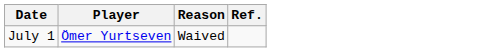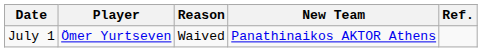+ column: (334, 15)
